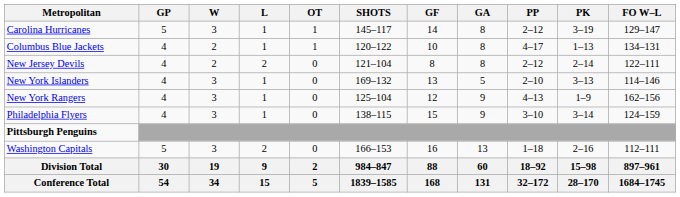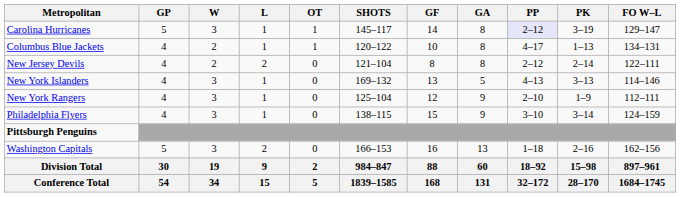(533, 29) no background -> (533, 29) lavender background
(533, 80) 2–10 -> (533, 80) 4–13
(533, 97) 4–13 -> (533, 97) 2–10
(642, 97) 162–156 -> (642, 97) 112–111
(642, 149) 112–111 -> (642, 149) 162–156
